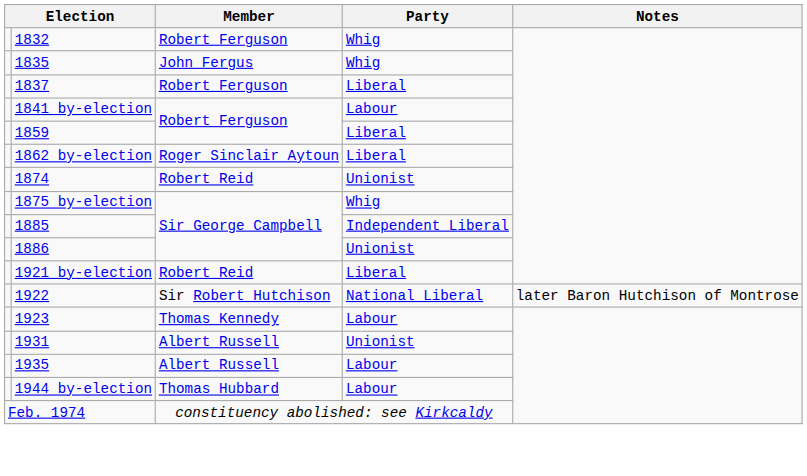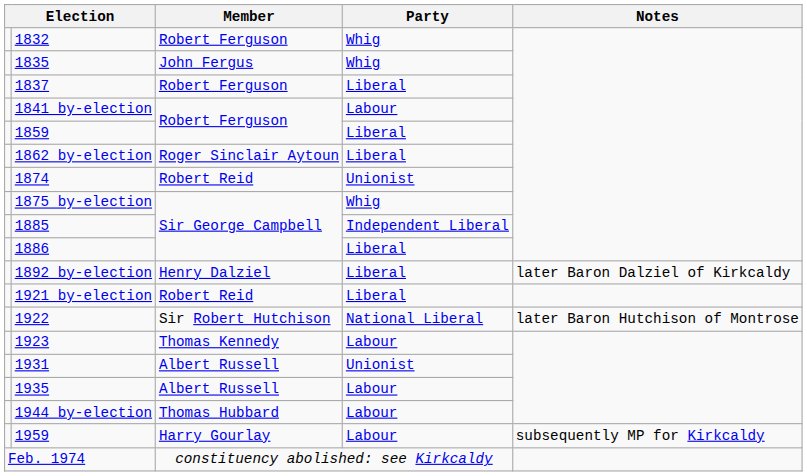(380, 249) Unionist -> (376, 249) Liberal
+ row: (83, 273)
+ row: (32, 436)
